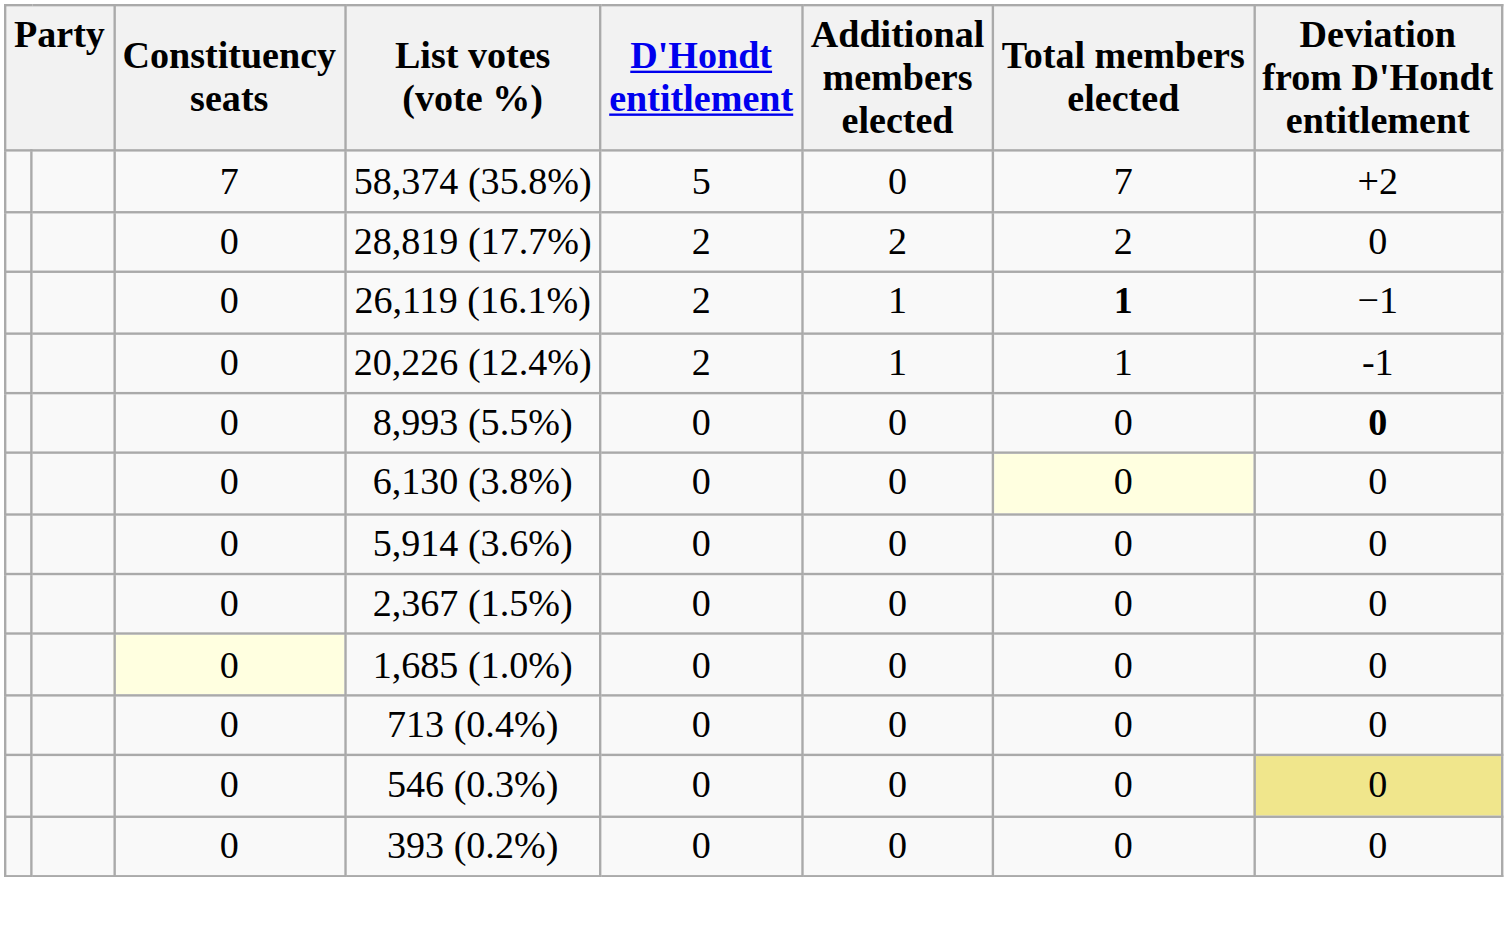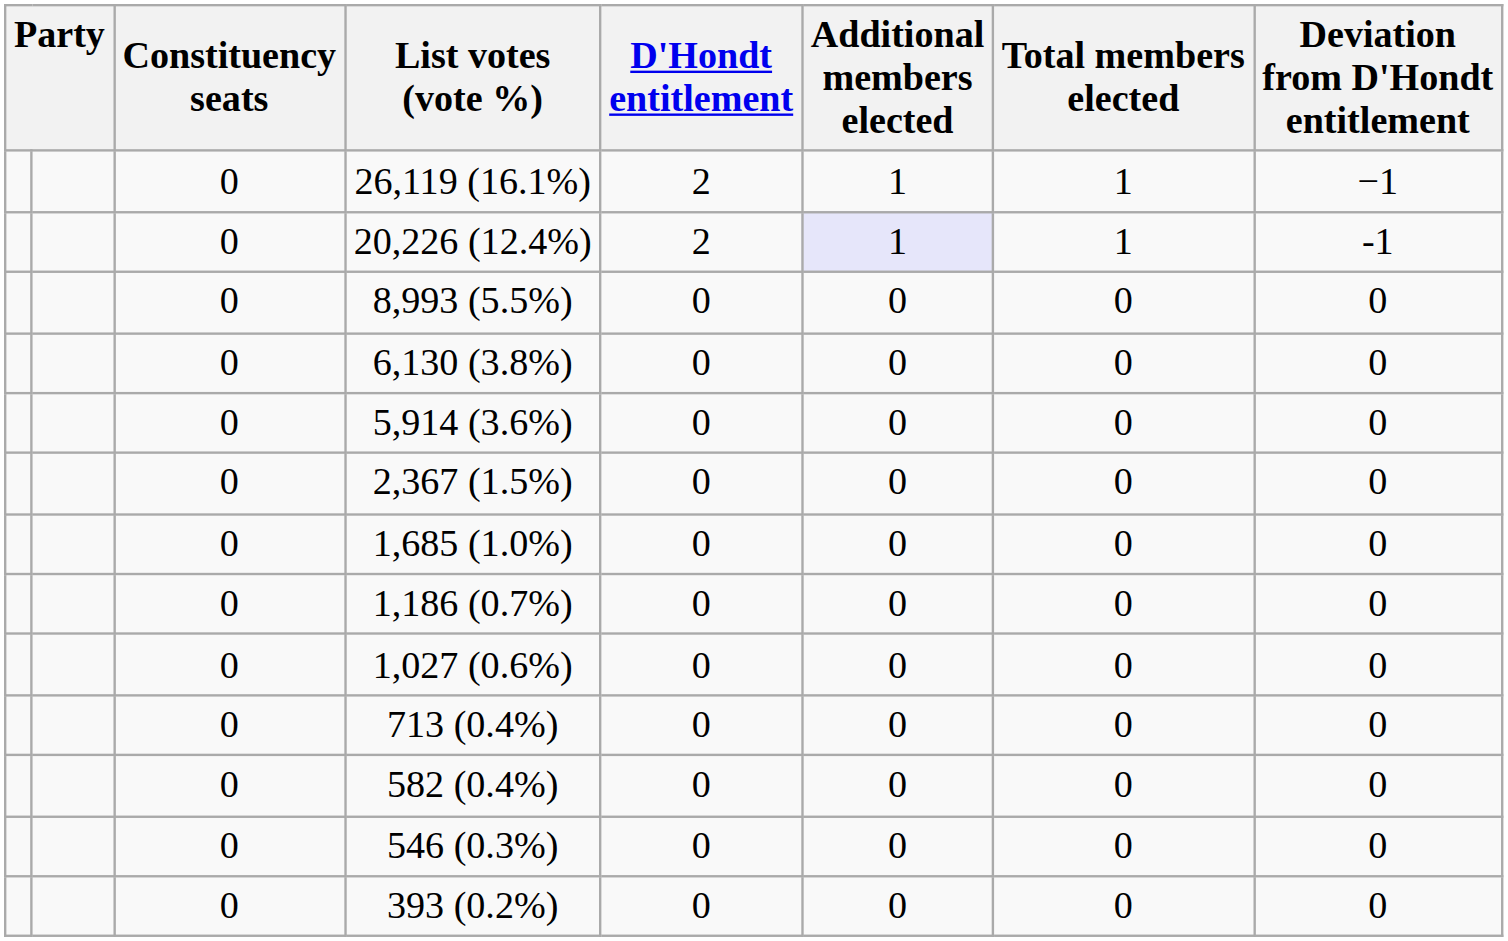- row: (473, 180)
- row: (473, 241)
(1123, 301) bold -> (1123, 180) normal
(898, 361) no background -> (898, 241) lavender background
(1378, 422) bold -> (1378, 301) normal
(1123, 482) lightyellow background -> (1123, 361) no background
(229, 663) lightyellow background -> (229, 543) no background
+ row: (473, 603)
+ row: (473, 663)
+ row: (473, 784)
(1378, 784) khaki background -> (1378, 845) no background
